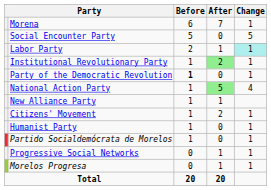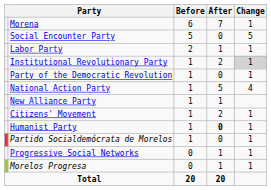(250, 50) paleturquoise background -> (250, 50) no background
(220, 62) lightgreen background -> (220, 62) no background
(250, 62) no background -> (250, 62) lightgrey background
(190, 75) bold -> (190, 75) normal
(220, 88) lightgreen background -> (220, 88) no background
(220, 127) normal -> (220, 127) bold
